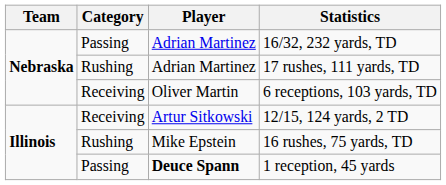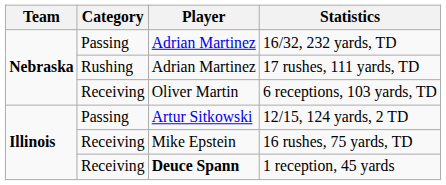(113, 117) Receiving -> (105, 117) Passing
(107, 141) Rushing -> (113, 141) Receiving
(105, 166) Passing -> (113, 166) Receiving
